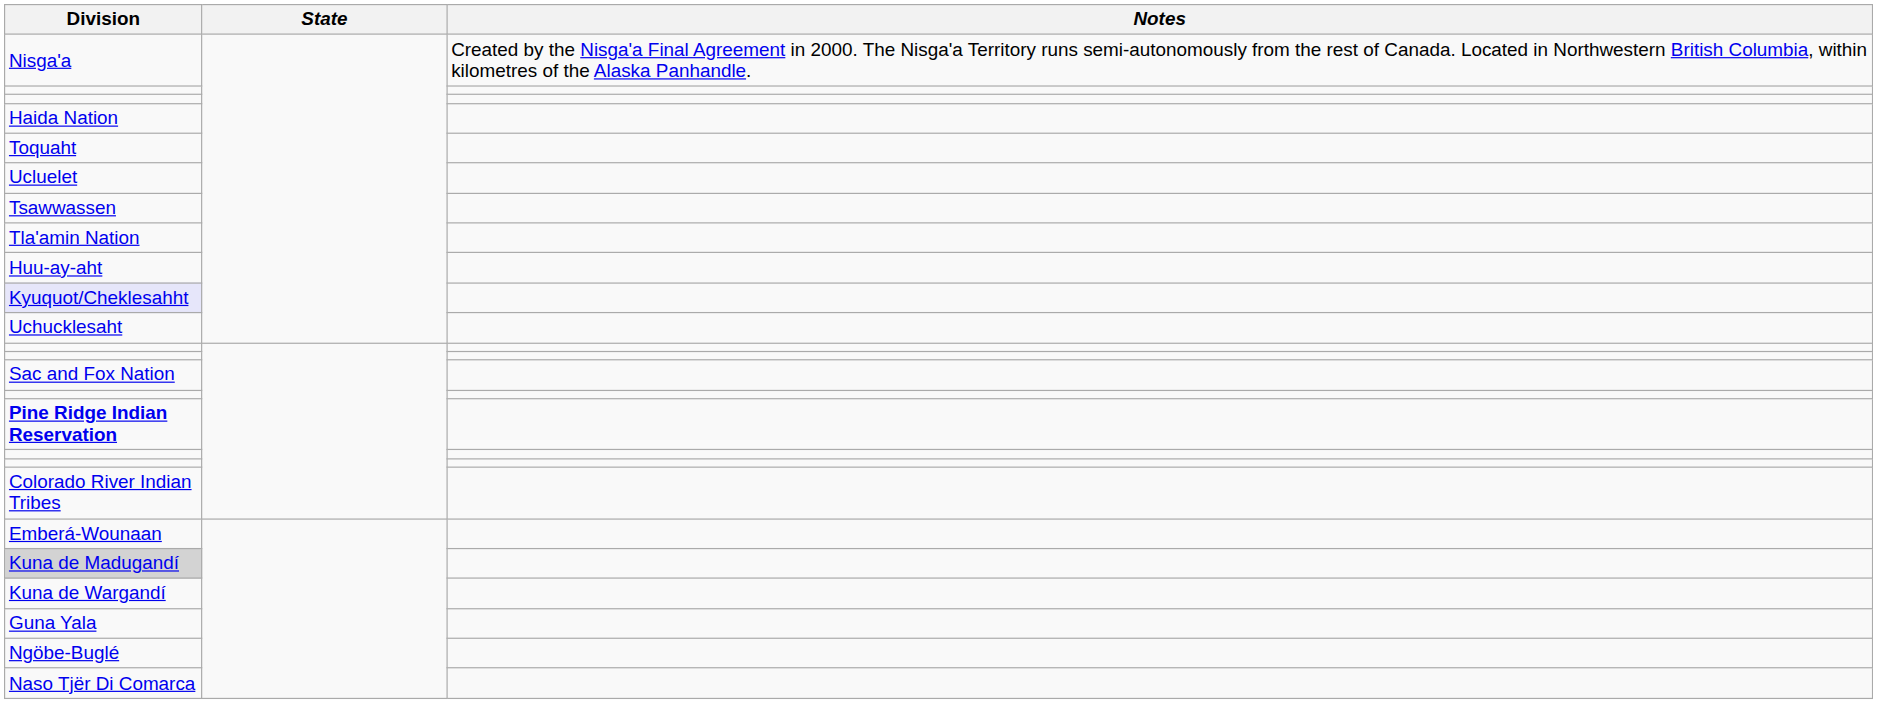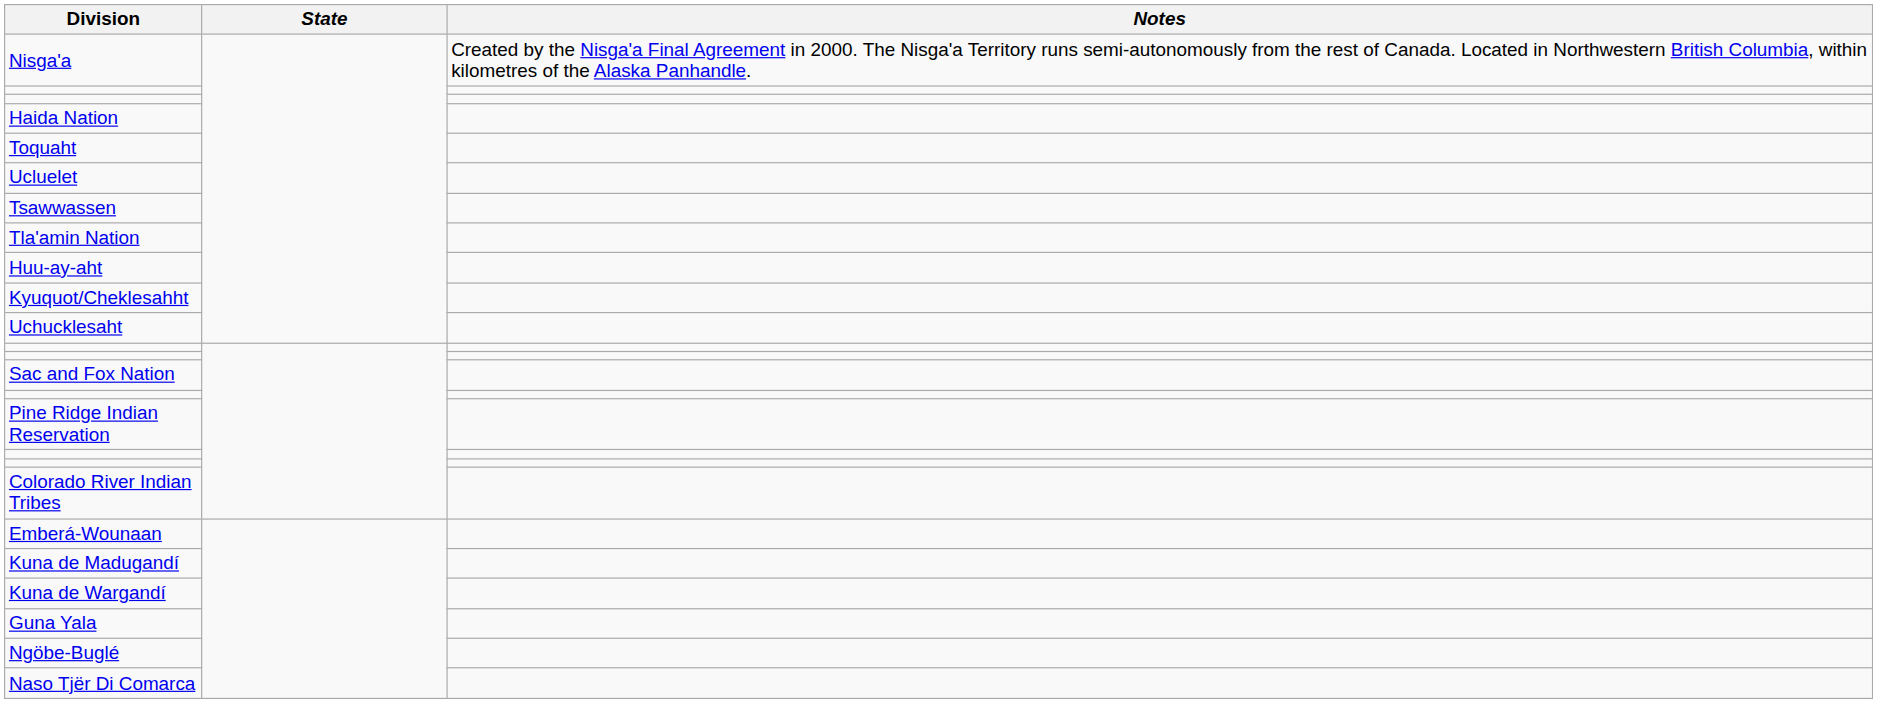(99, 297) lavender background -> (99, 297) no background
(88, 424) bold -> (83, 424) normal
(94, 563) lightgrey background -> (94, 563) no background
